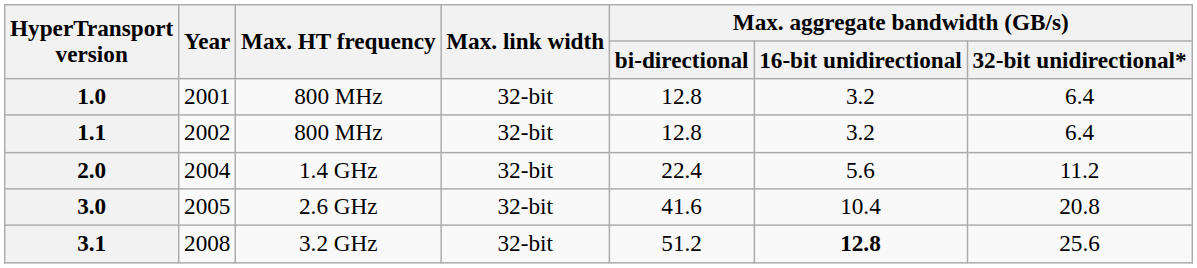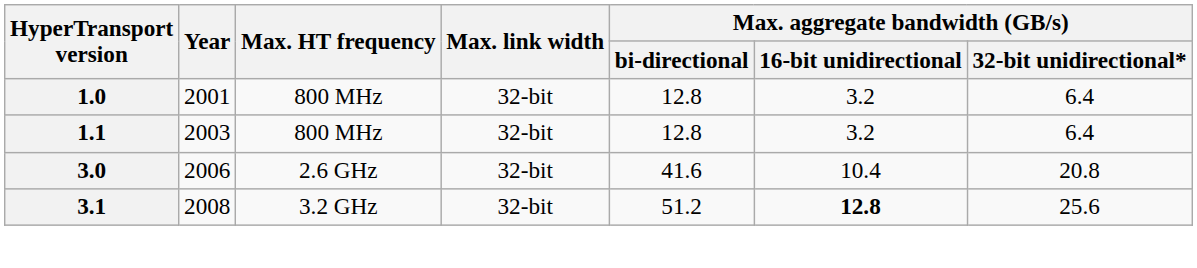(207, 133) 2002 -> (207, 133) 2003
- row: (92, 170)
(207, 206) 2005 -> (207, 170) 2006
